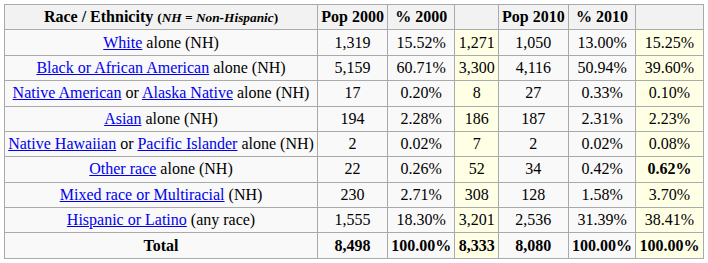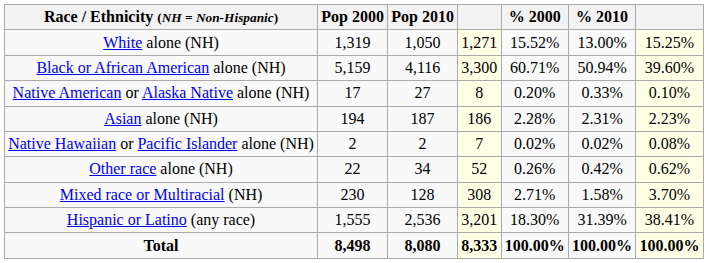columns swapped: (533, 17) <-> (421, 17)
(669, 169) bold -> (669, 169) normal
